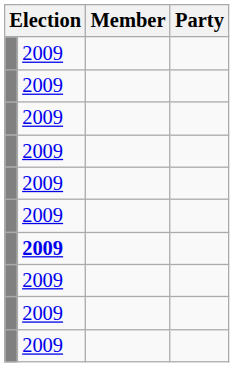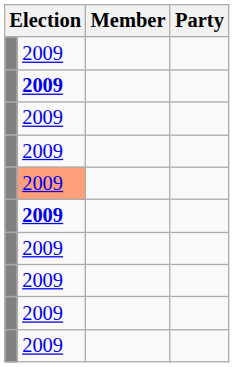(43, 85) normal -> (43, 85) bold
(43, 183) no background -> (43, 183) lightsalmon background
(43, 215) normal -> (43, 215) bold
(43, 248) bold -> (43, 248) normal
